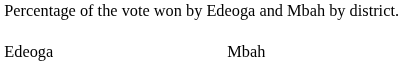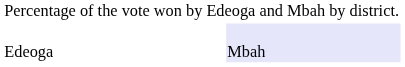(246, 52) no background -> (246, 52) lavender background
